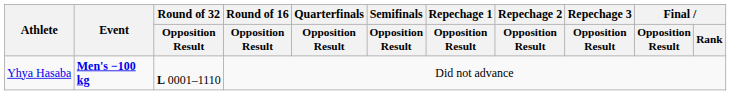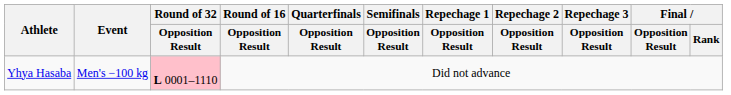(106, 73) bold -> (112, 73) normal
(189, 80) no background -> (186, 80) pink background
